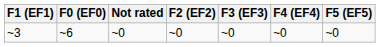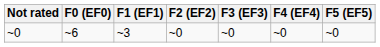columns swapped: (137, 13) <-> (30, 13)
